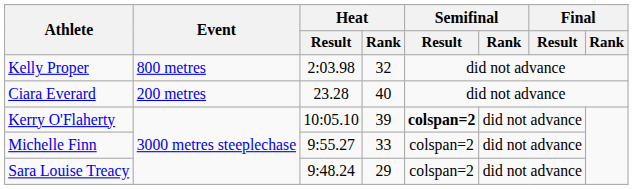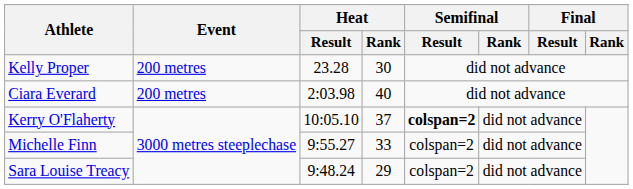(171, 68) 800 metres -> (171, 68) 200 metres
(331, 68) 2:03.98 -> (331, 68) 23.28
(383, 68) 32 -> (383, 68) 30
(331, 94) 23.28 -> (331, 94) 2:03.98
(383, 119) 39 -> (383, 119) 37
